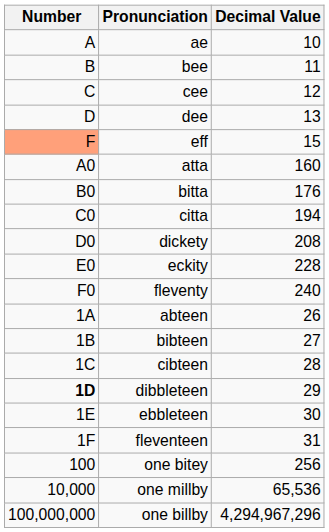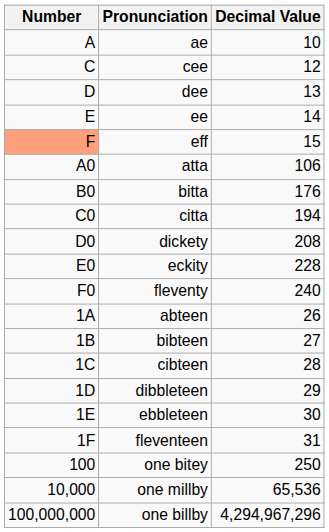- row: (195, 67)
+ row: (199, 117)
(308, 166) 160 -> (308, 166) 106
(85, 390) bold -> (85, 390) normal
(308, 465) 256 -> (308, 465) 250
